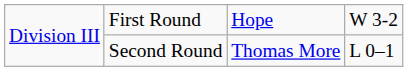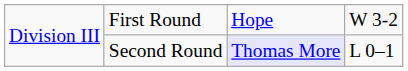(286, 50) no background -> (286, 50) lavender background
